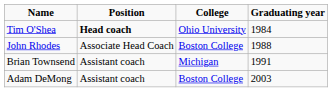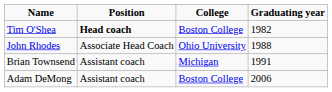(212, 29) Ohio University -> (211, 29) Boston College
(261, 29) 1984 -> (261, 29) 1982
(211, 45) Boston College -> (212, 45) Ohio University
(261, 78) 2003 -> (261, 78) 2006
